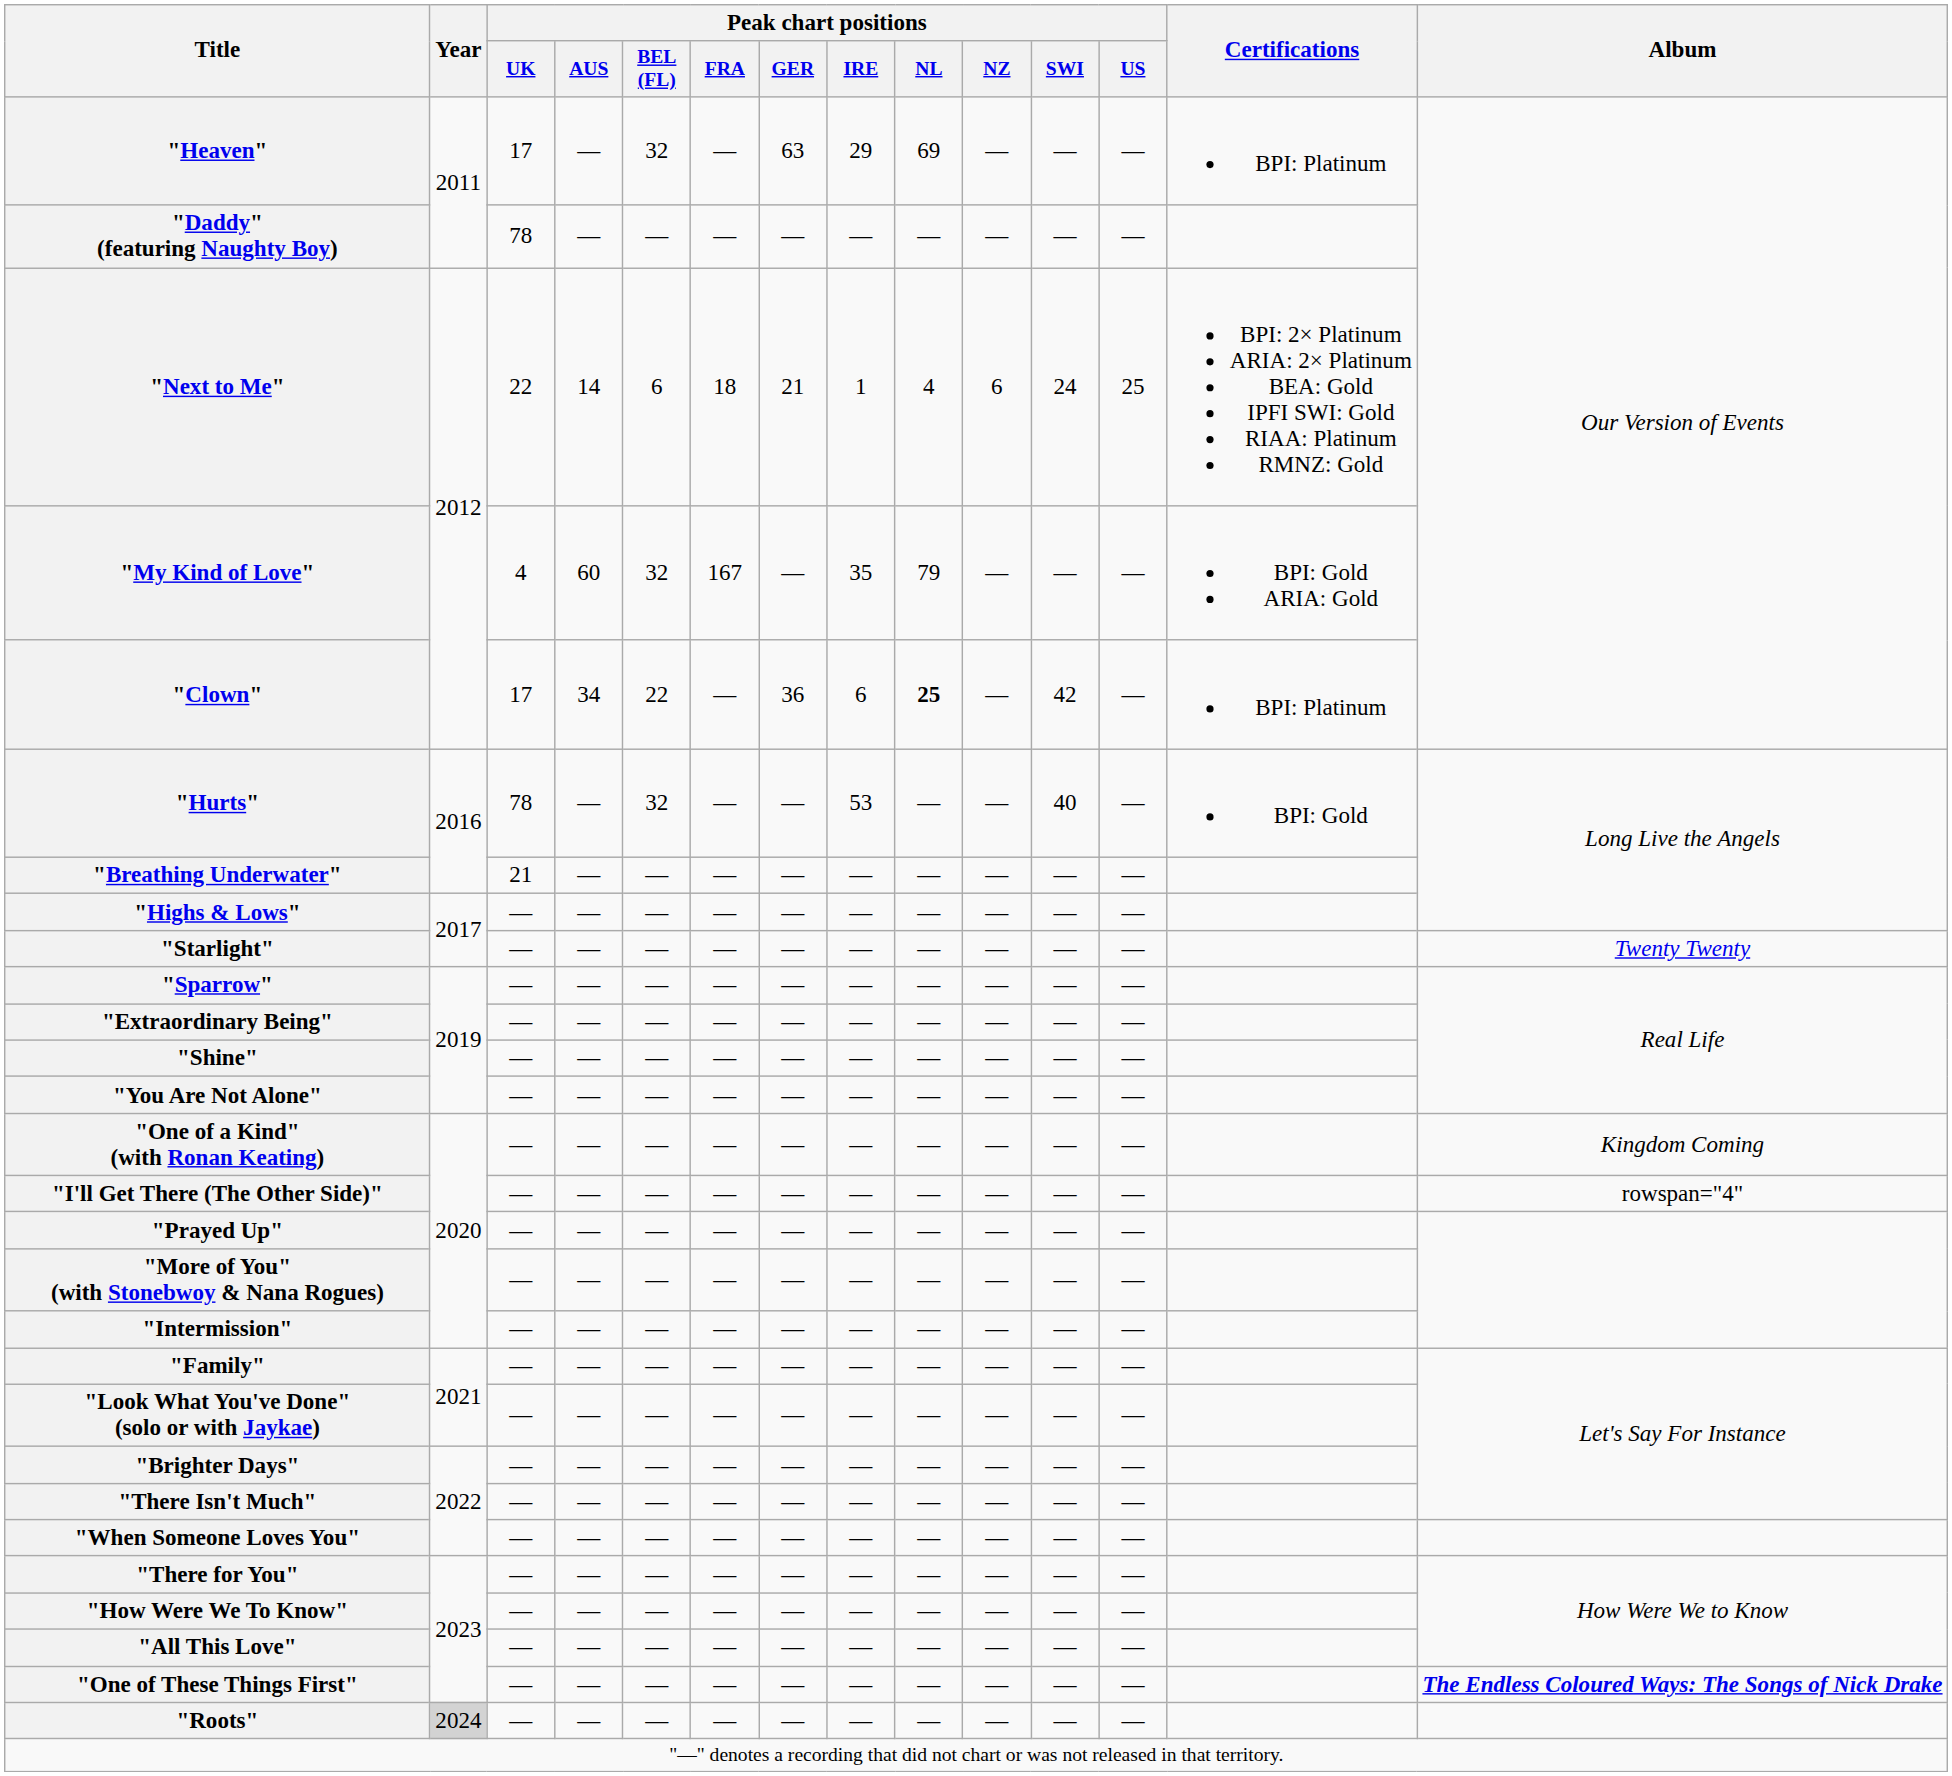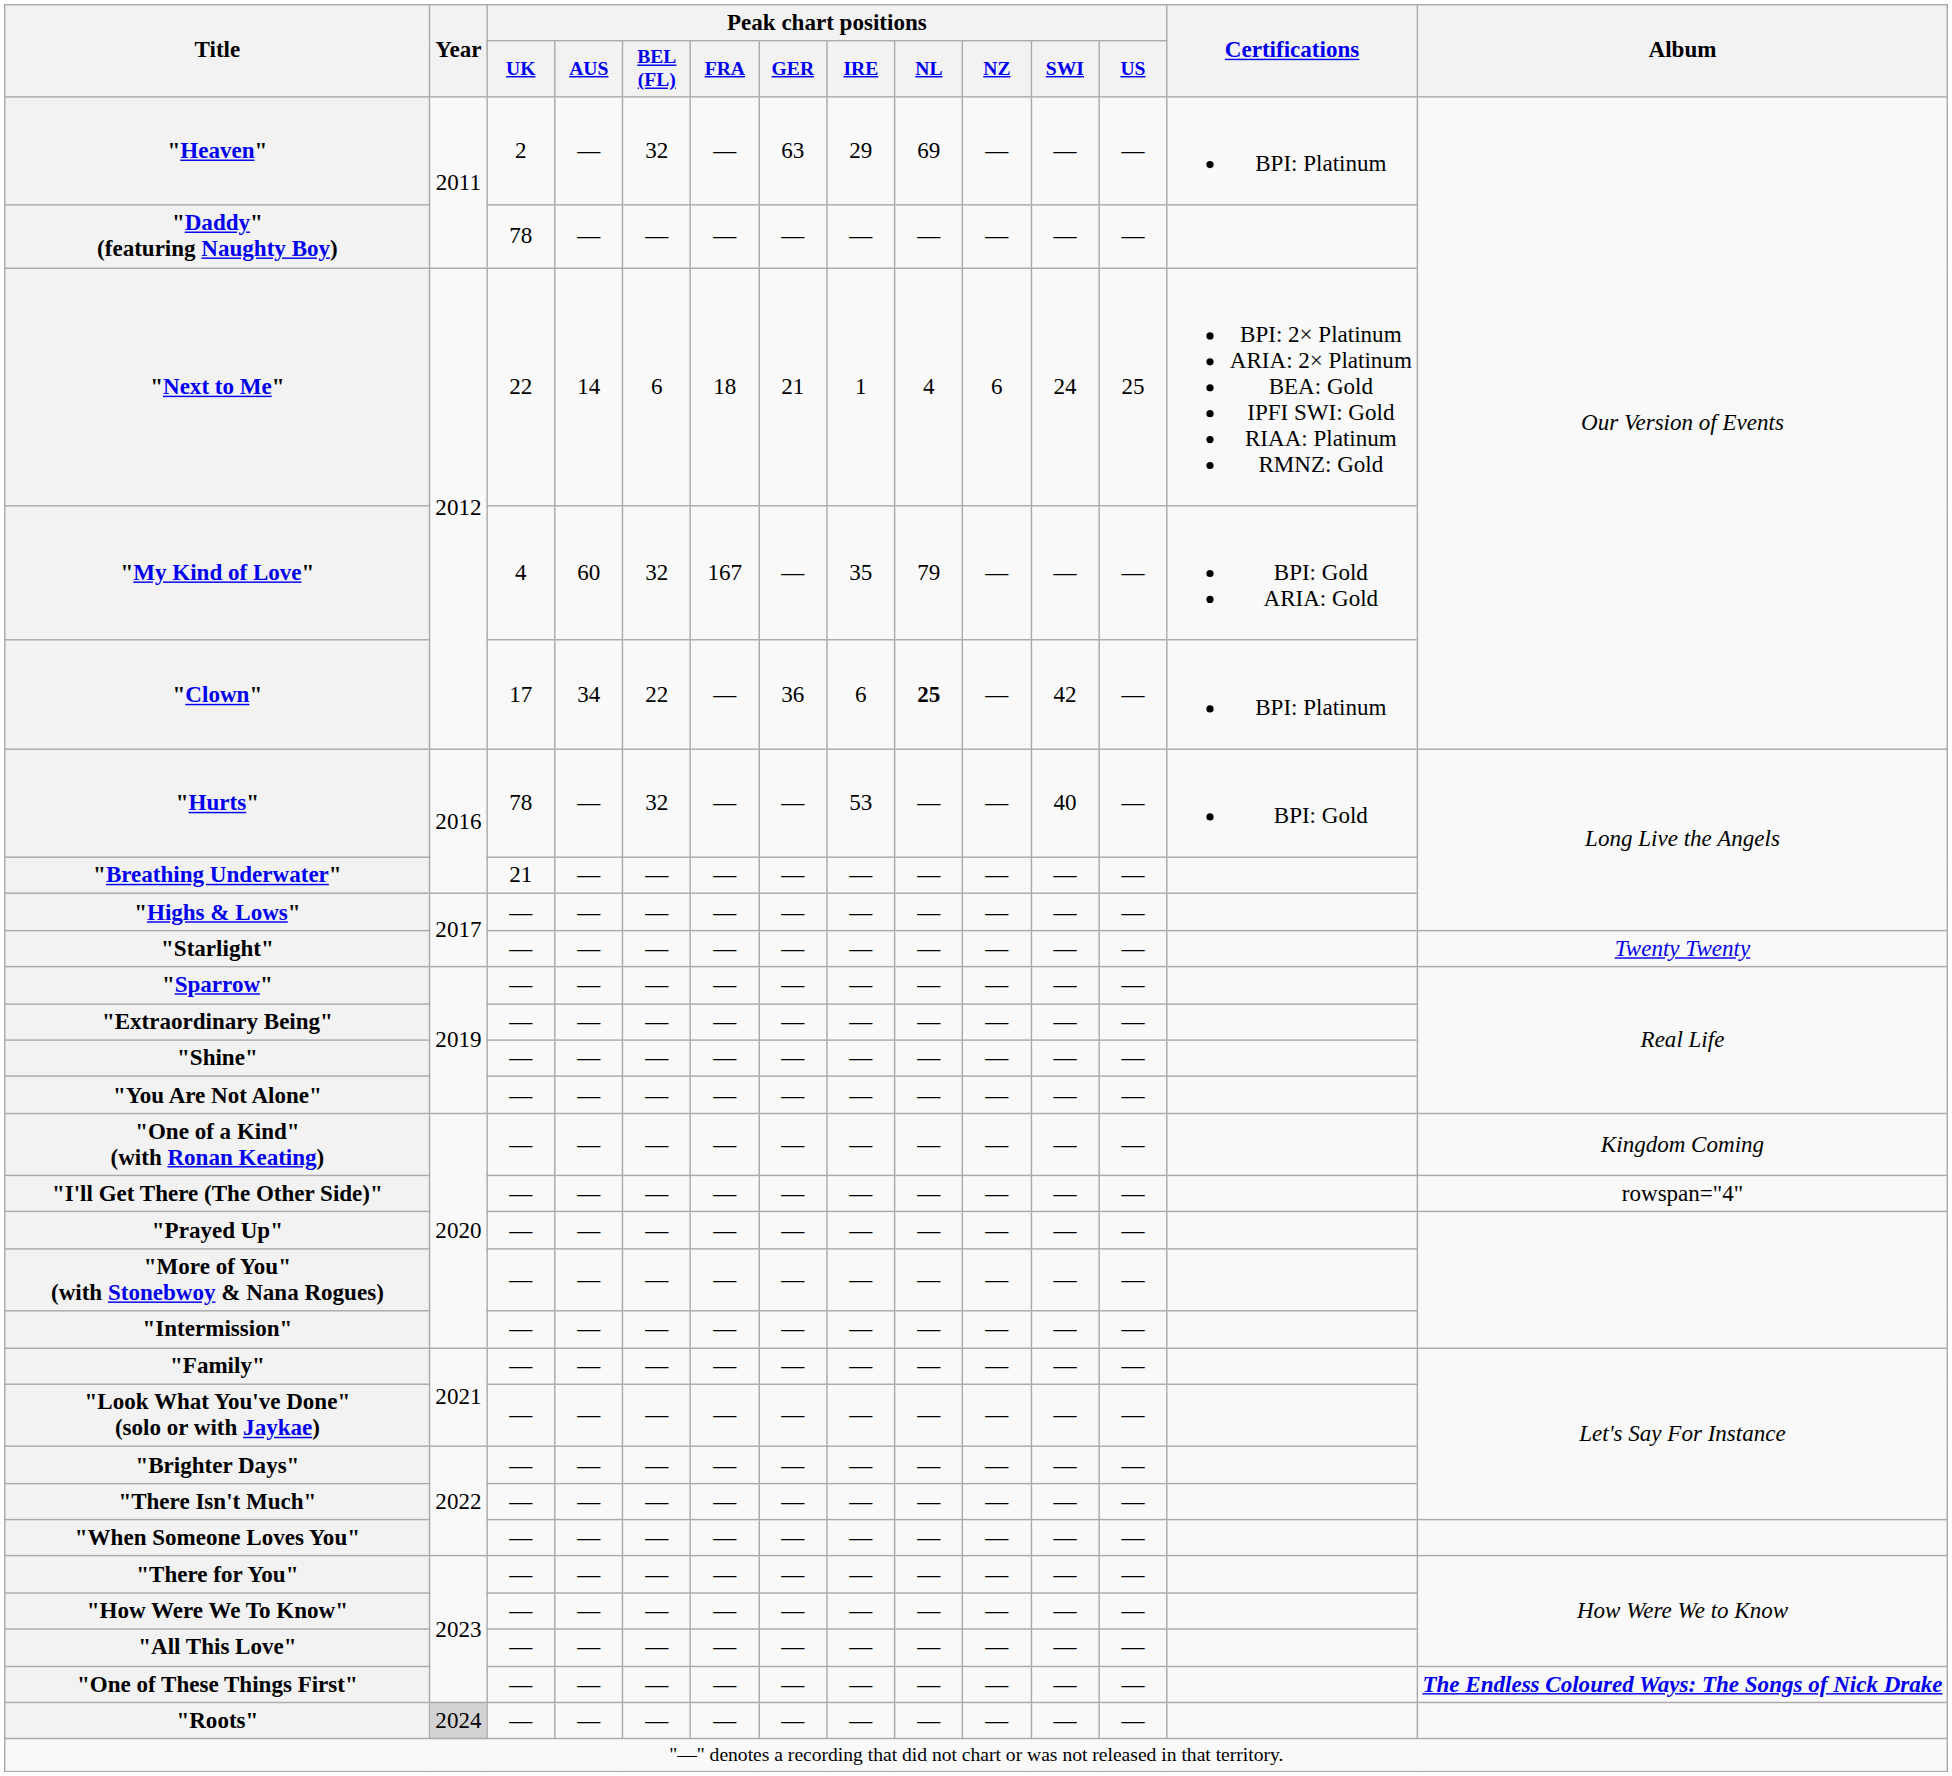(521, 150) 17 -> (521, 150) 2
